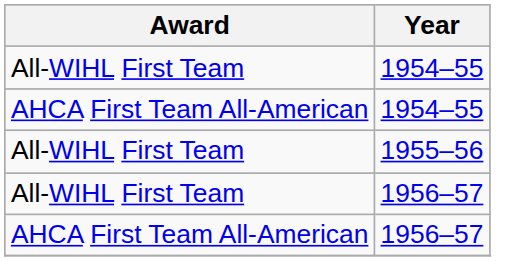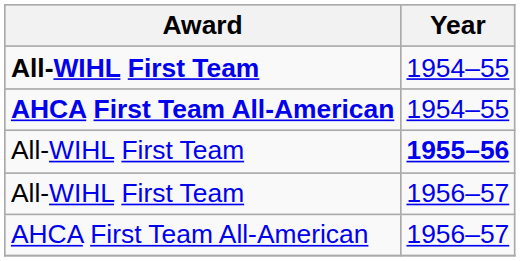(128, 67) normal -> (135, 67) bold
(190, 109) normal -> (203, 109) bold
(432, 151) normal -> (458, 151) bold
